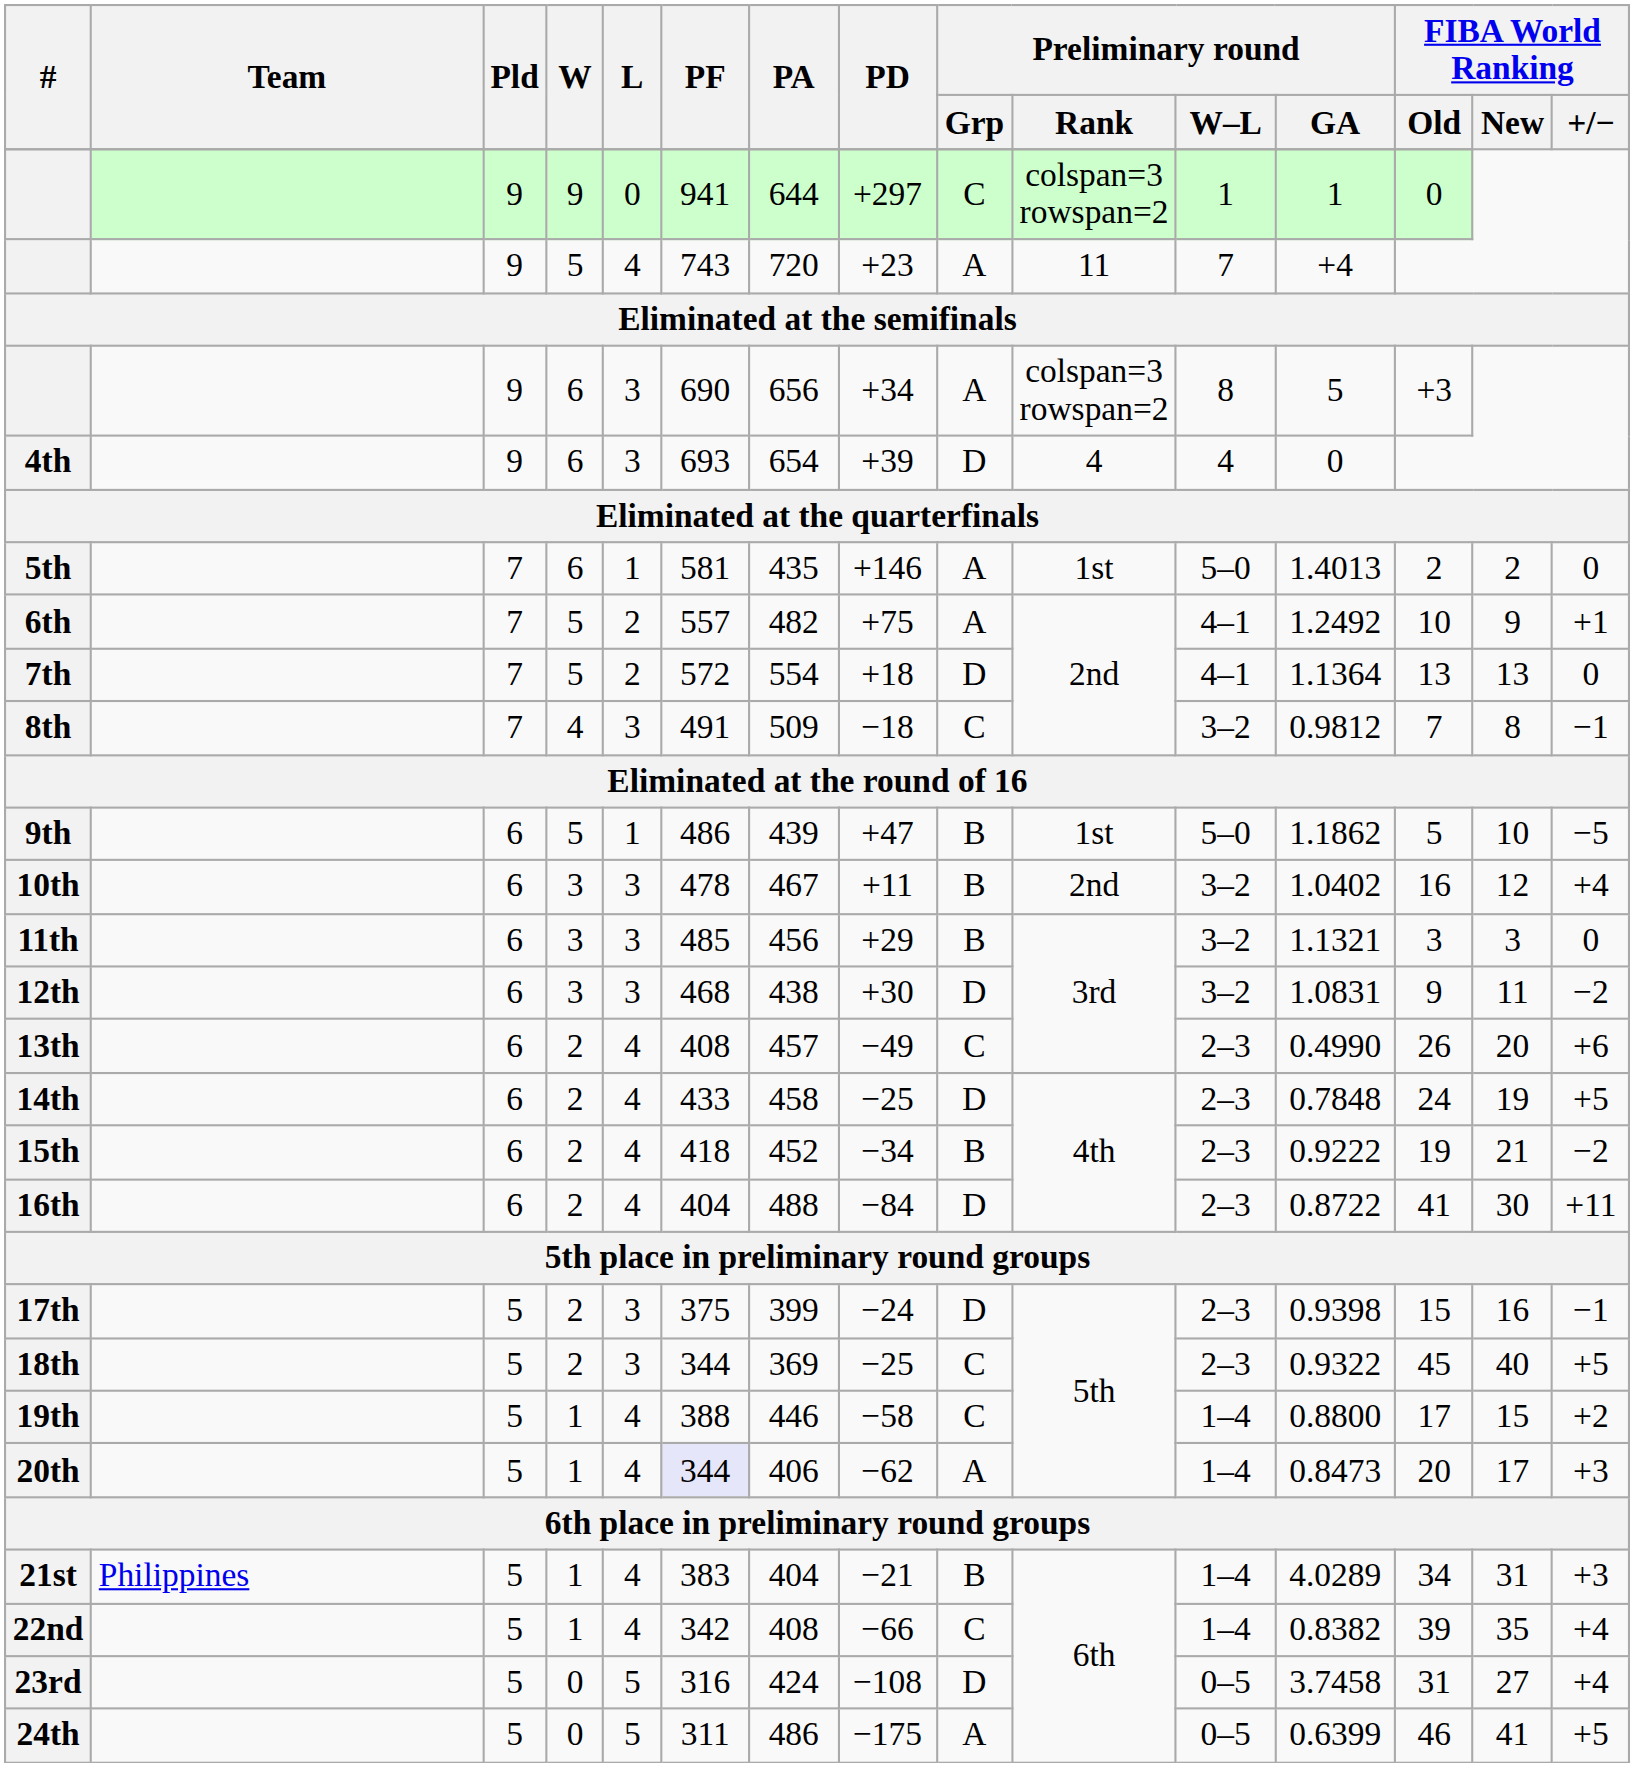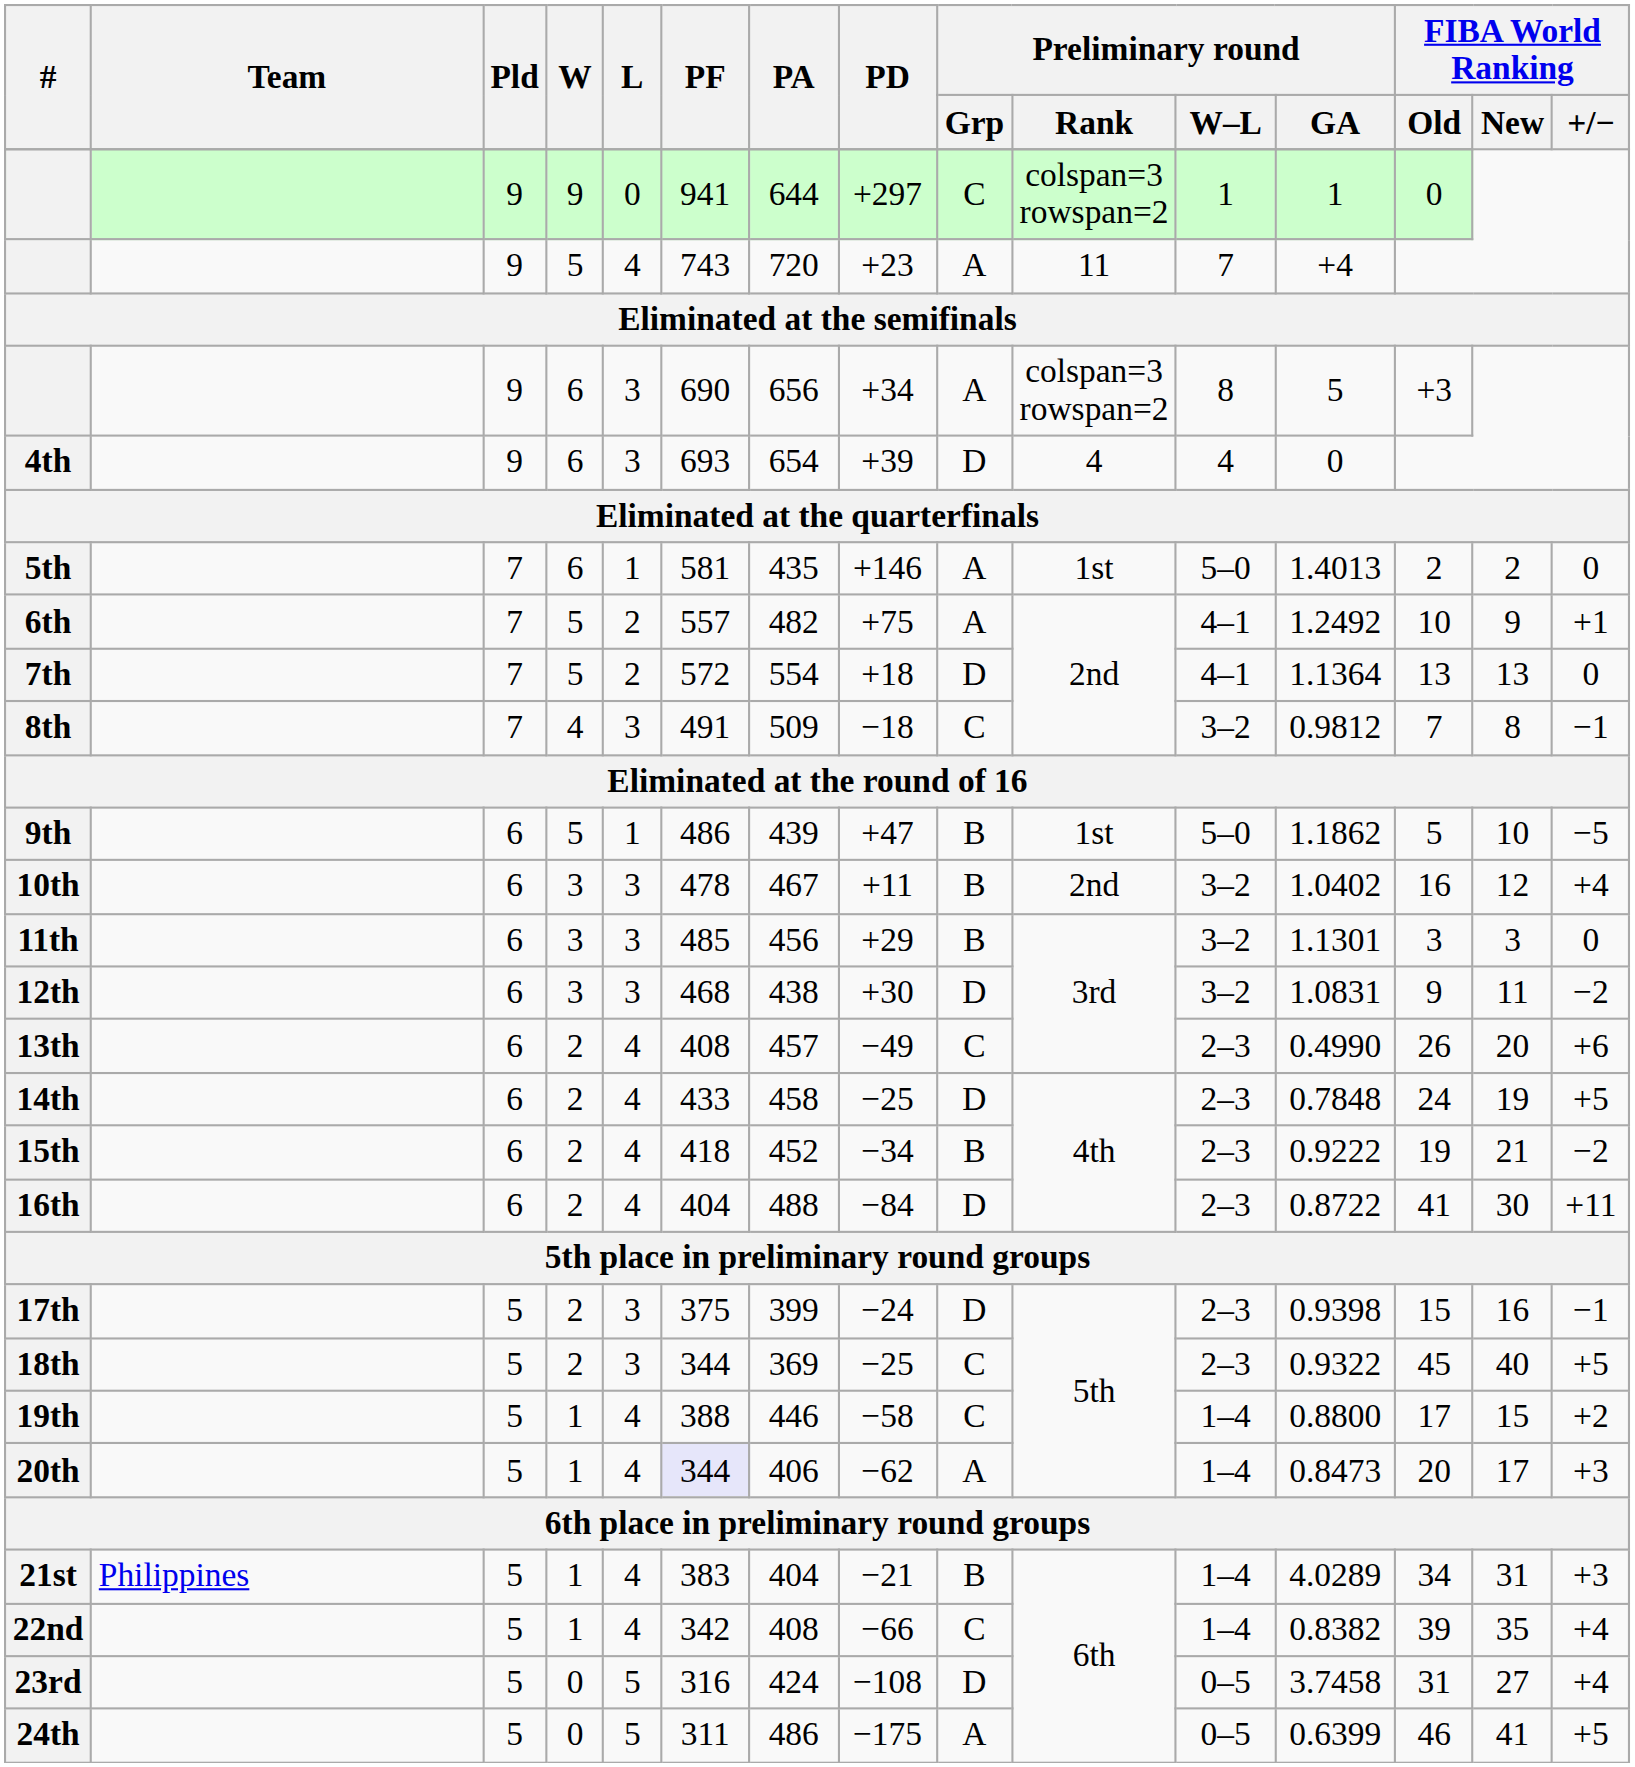(1335, 939) 1.1321 -> (1335, 939) 1.1301
